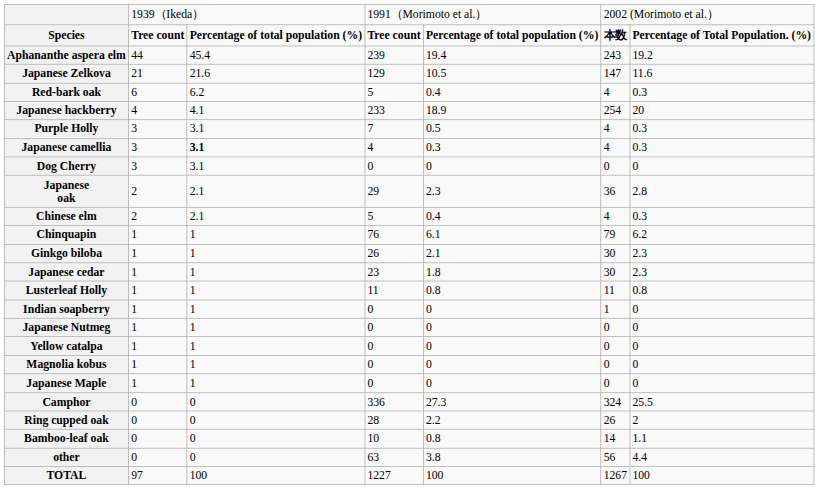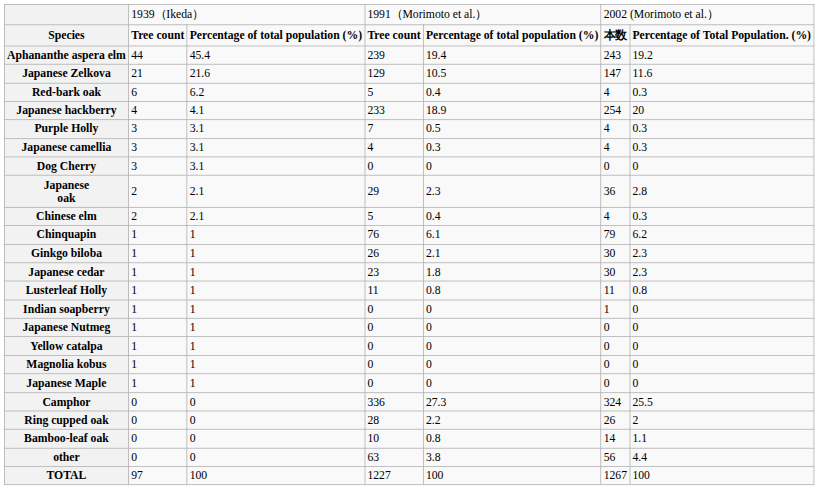(197, 147) bold -> (197, 147) normal
